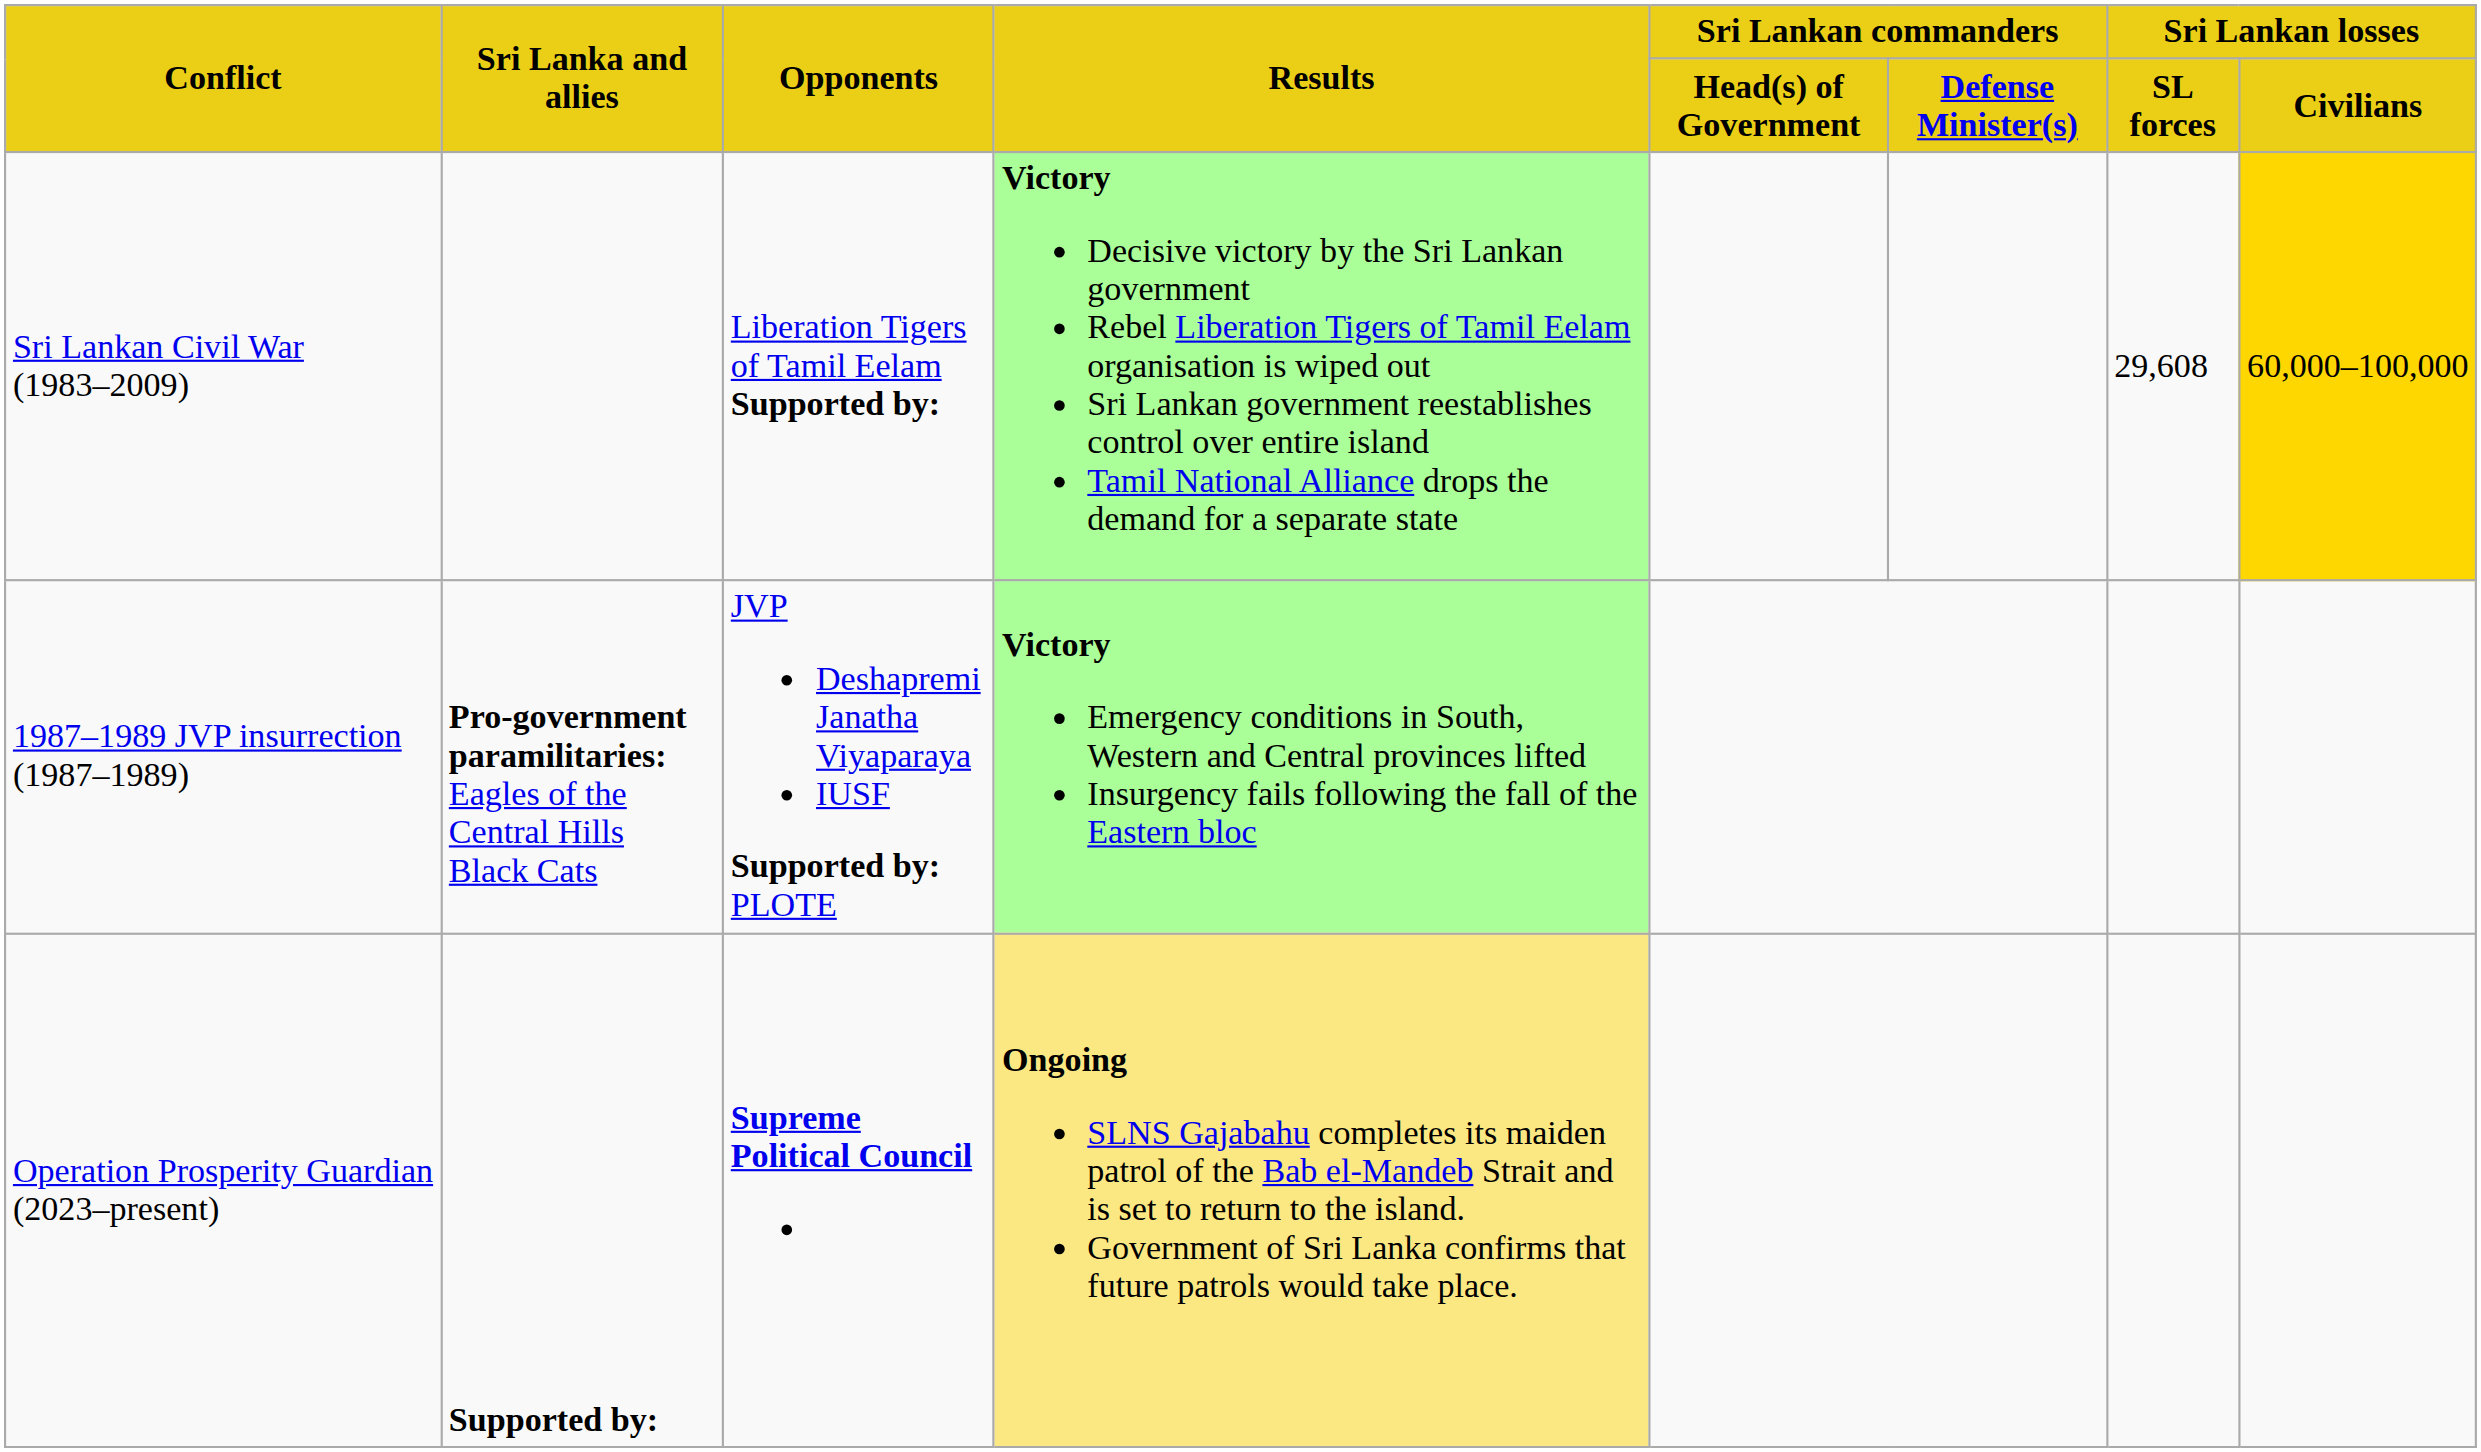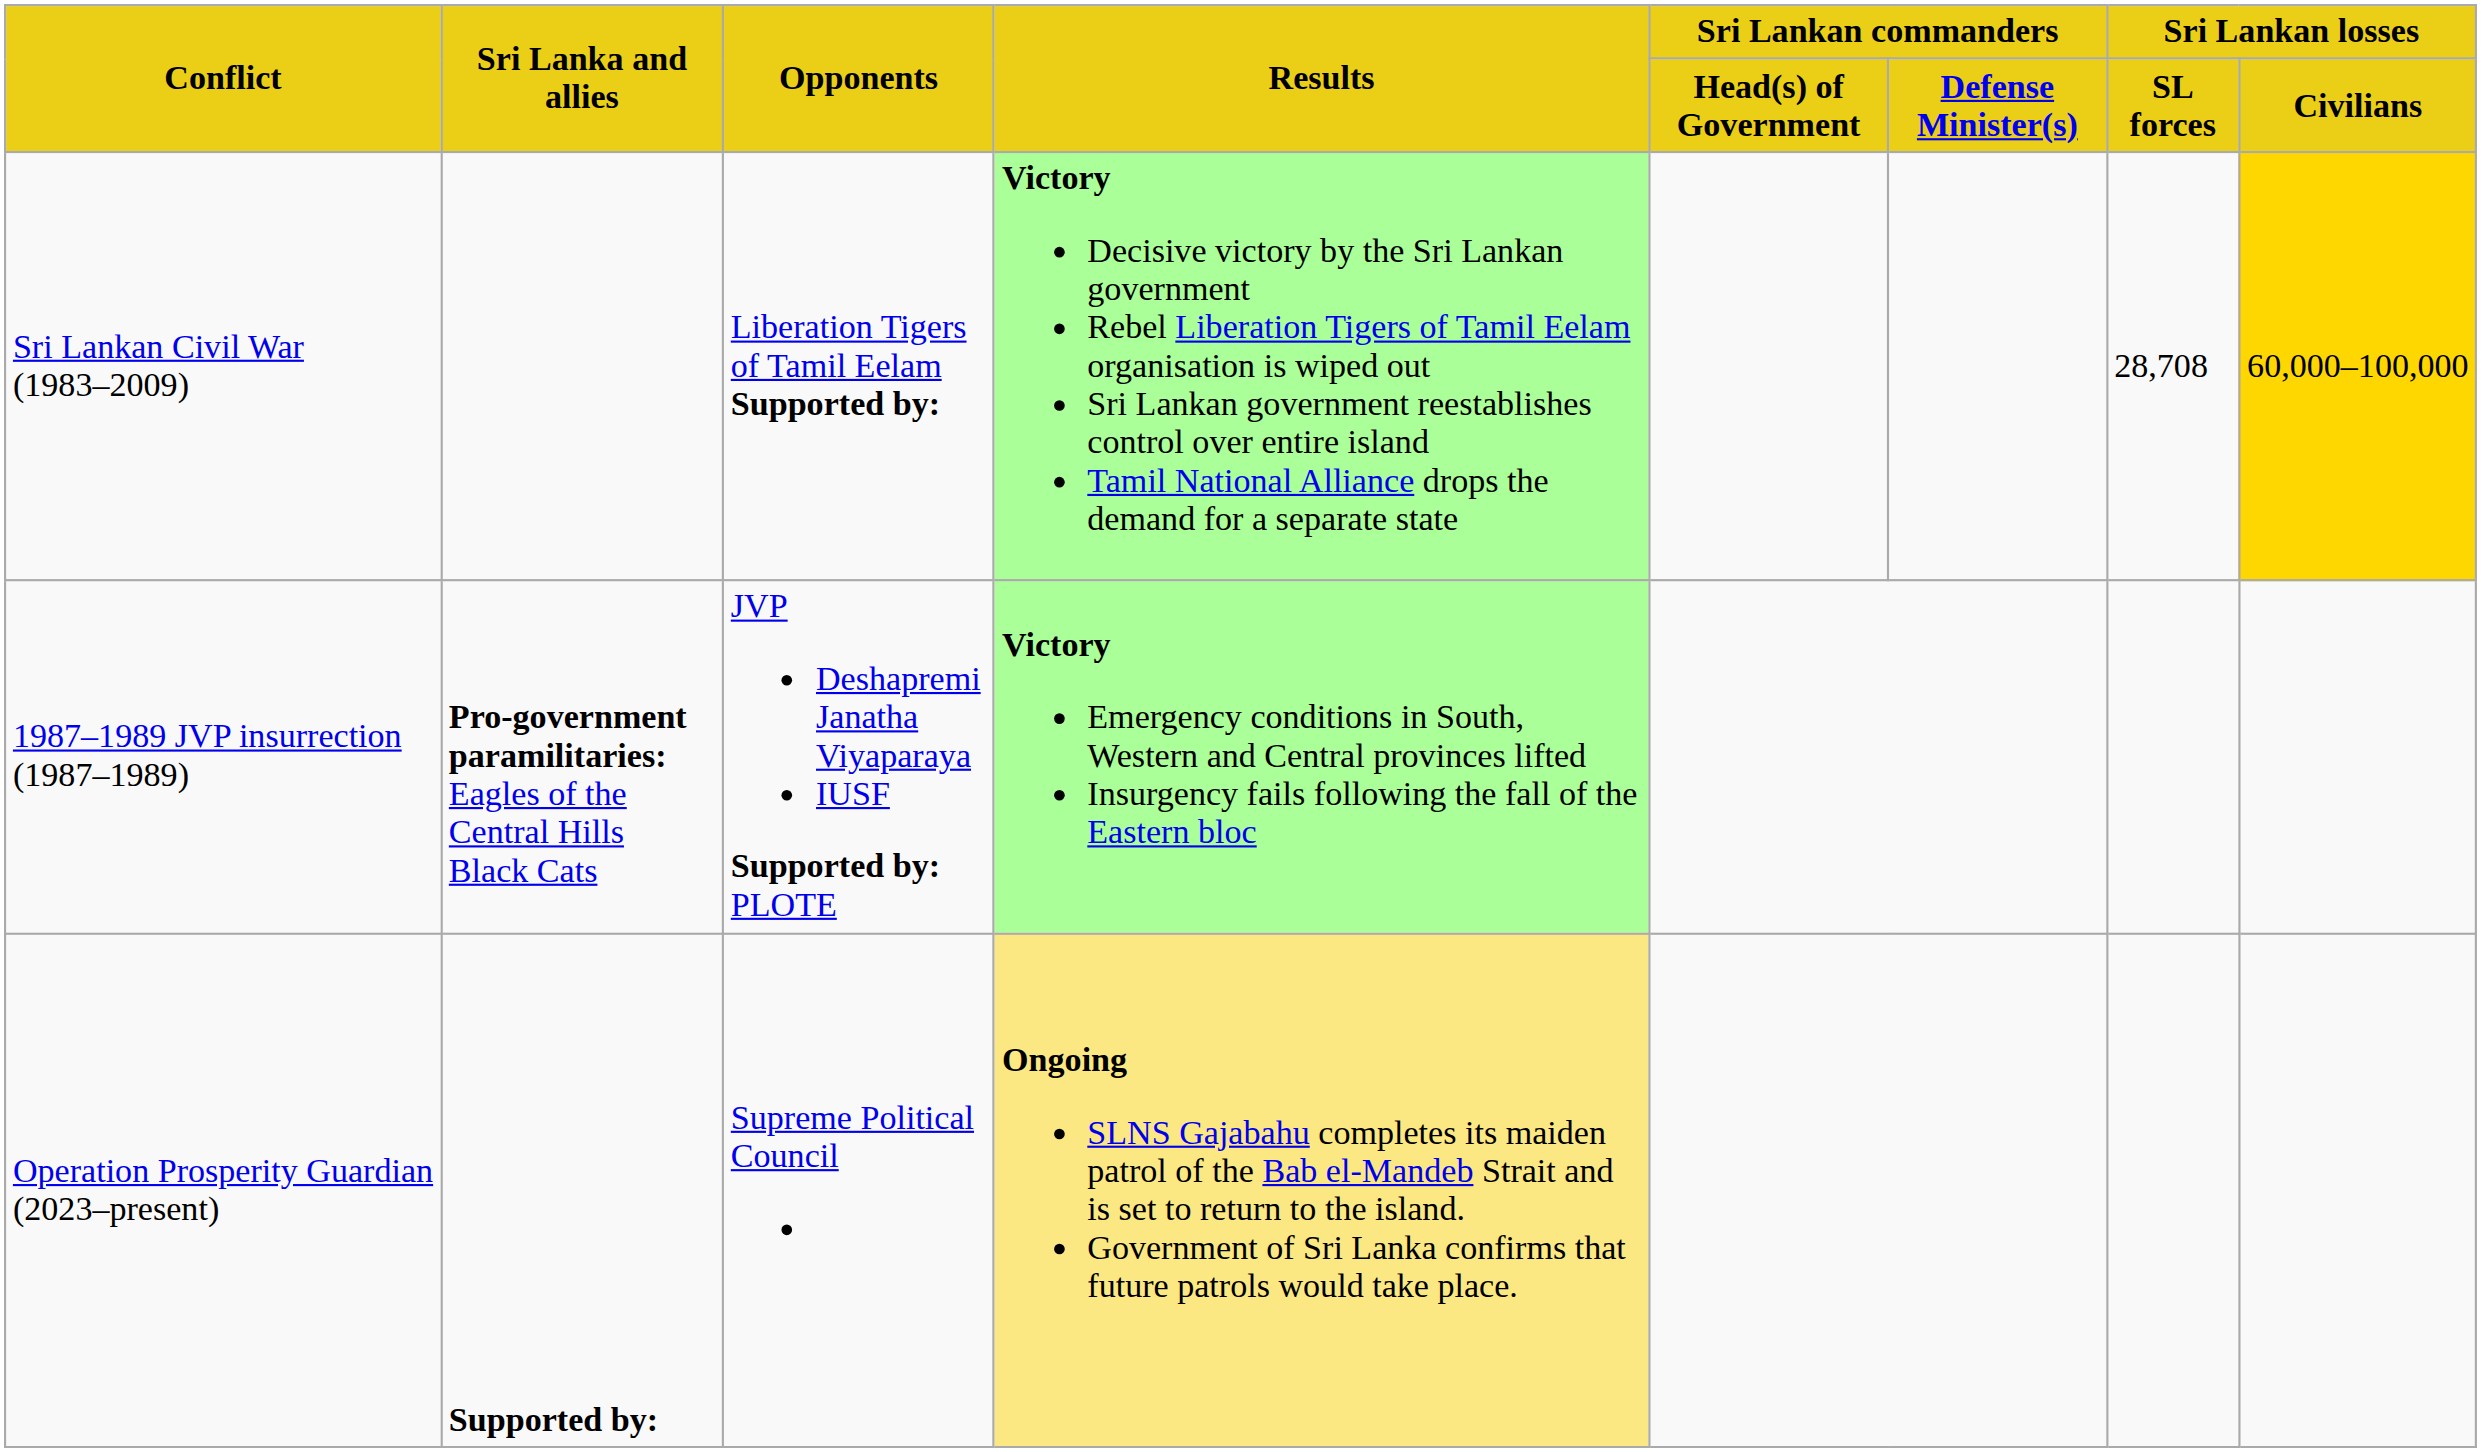(2161, 365) 29,608 -> (2161, 365) 28,708
(859, 1173) bold -> (859, 1173) normal
